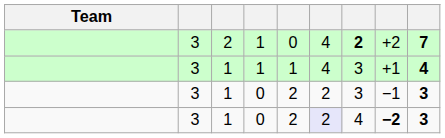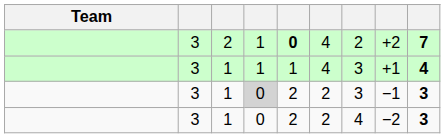(293, 42) normal -> (293, 42) bold
(358, 42) bold -> (358, 42) normal
(260, 94) no background -> (260, 94) lightgrey background
(326, 119) lavender background -> (326, 119) no background
(391, 119) bold -> (391, 119) normal
